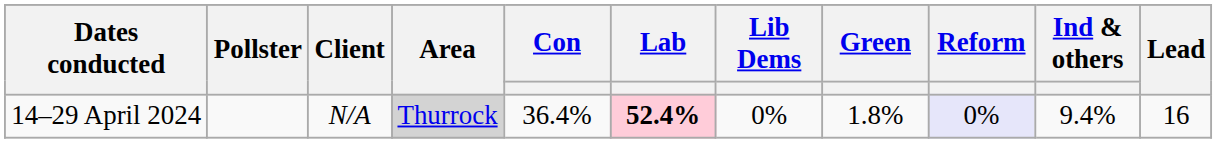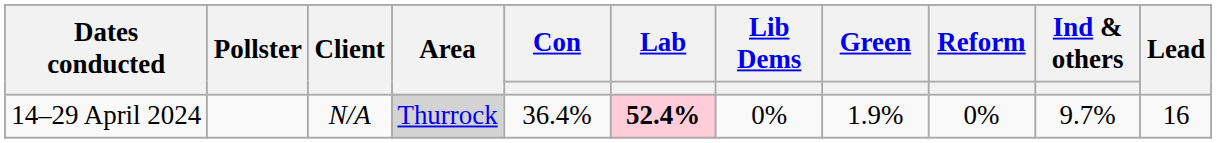(875, 115) 1.8% -> (875, 115) 1.9%
(981, 115) lavender background -> (981, 115) no background
(1088, 115) 9.4% -> (1088, 115) 9.7%
